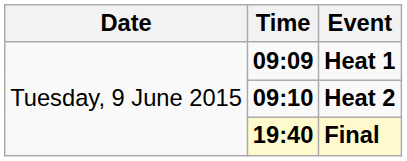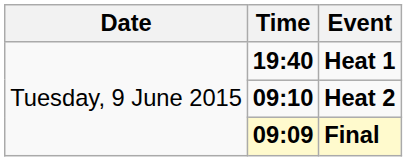(283, 60) 09:09 -> (283, 60) 19:40
(283, 135) 19:40 -> (283, 135) 09:09
